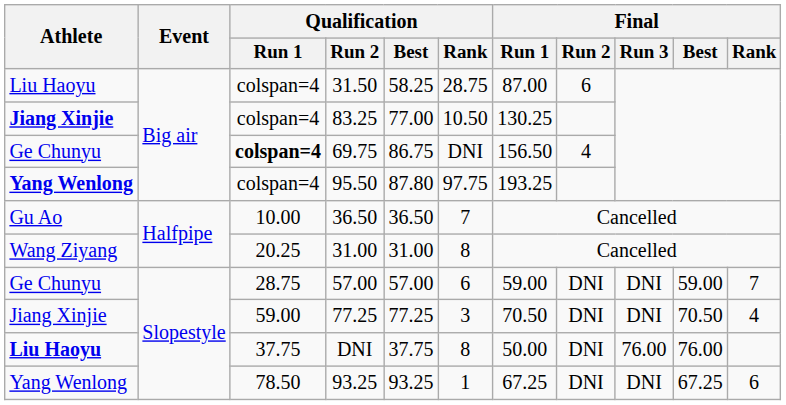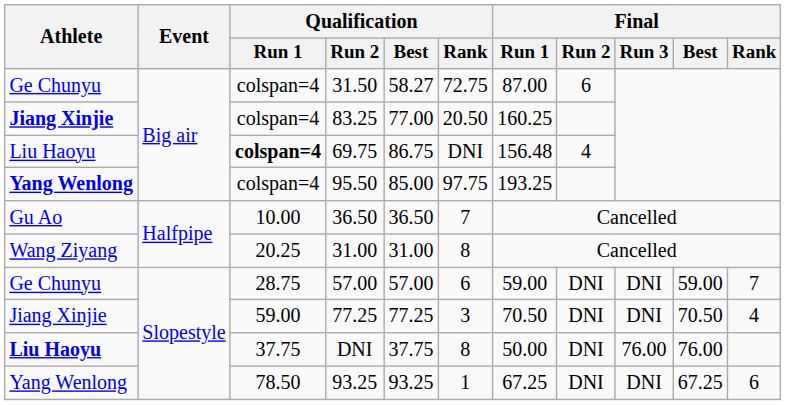(52, 85) Liu Haoyu -> (55, 85) Ge Chunyu
(411, 85) 58.25 -> (411, 85) 58.27
(465, 85) 28.75 -> (465, 85) 72.75
(465, 118) 10.50 -> (465, 118) 20.50
(525, 118) 130.25 -> (525, 118) 160.25
(55, 151) Ge Chunyu -> (52, 151) Liu Haoyu
(525, 151) 156.50 -> (525, 151) 156.48
(411, 184) 87.80 -> (411, 184) 85.00
